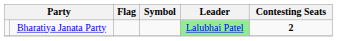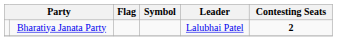(215, 28) lightgreen background -> (215, 28) no background
